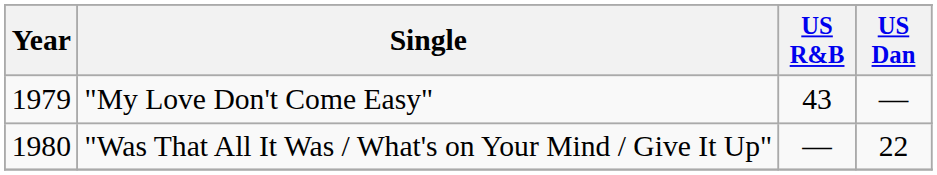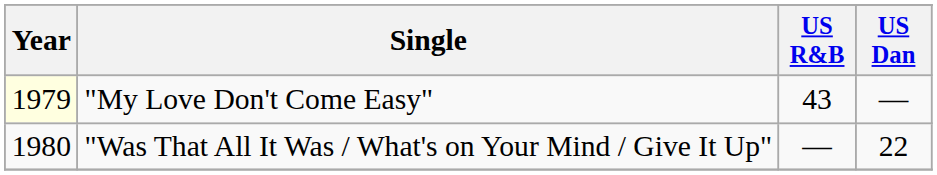(41, 98) no background -> (41, 98) lightyellow background
